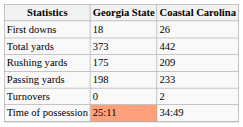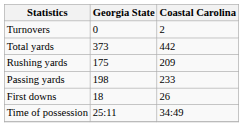rows swapped: (32, 29) <-> (28, 96)
(105, 113) lightsalmon background -> (105, 113) no background
